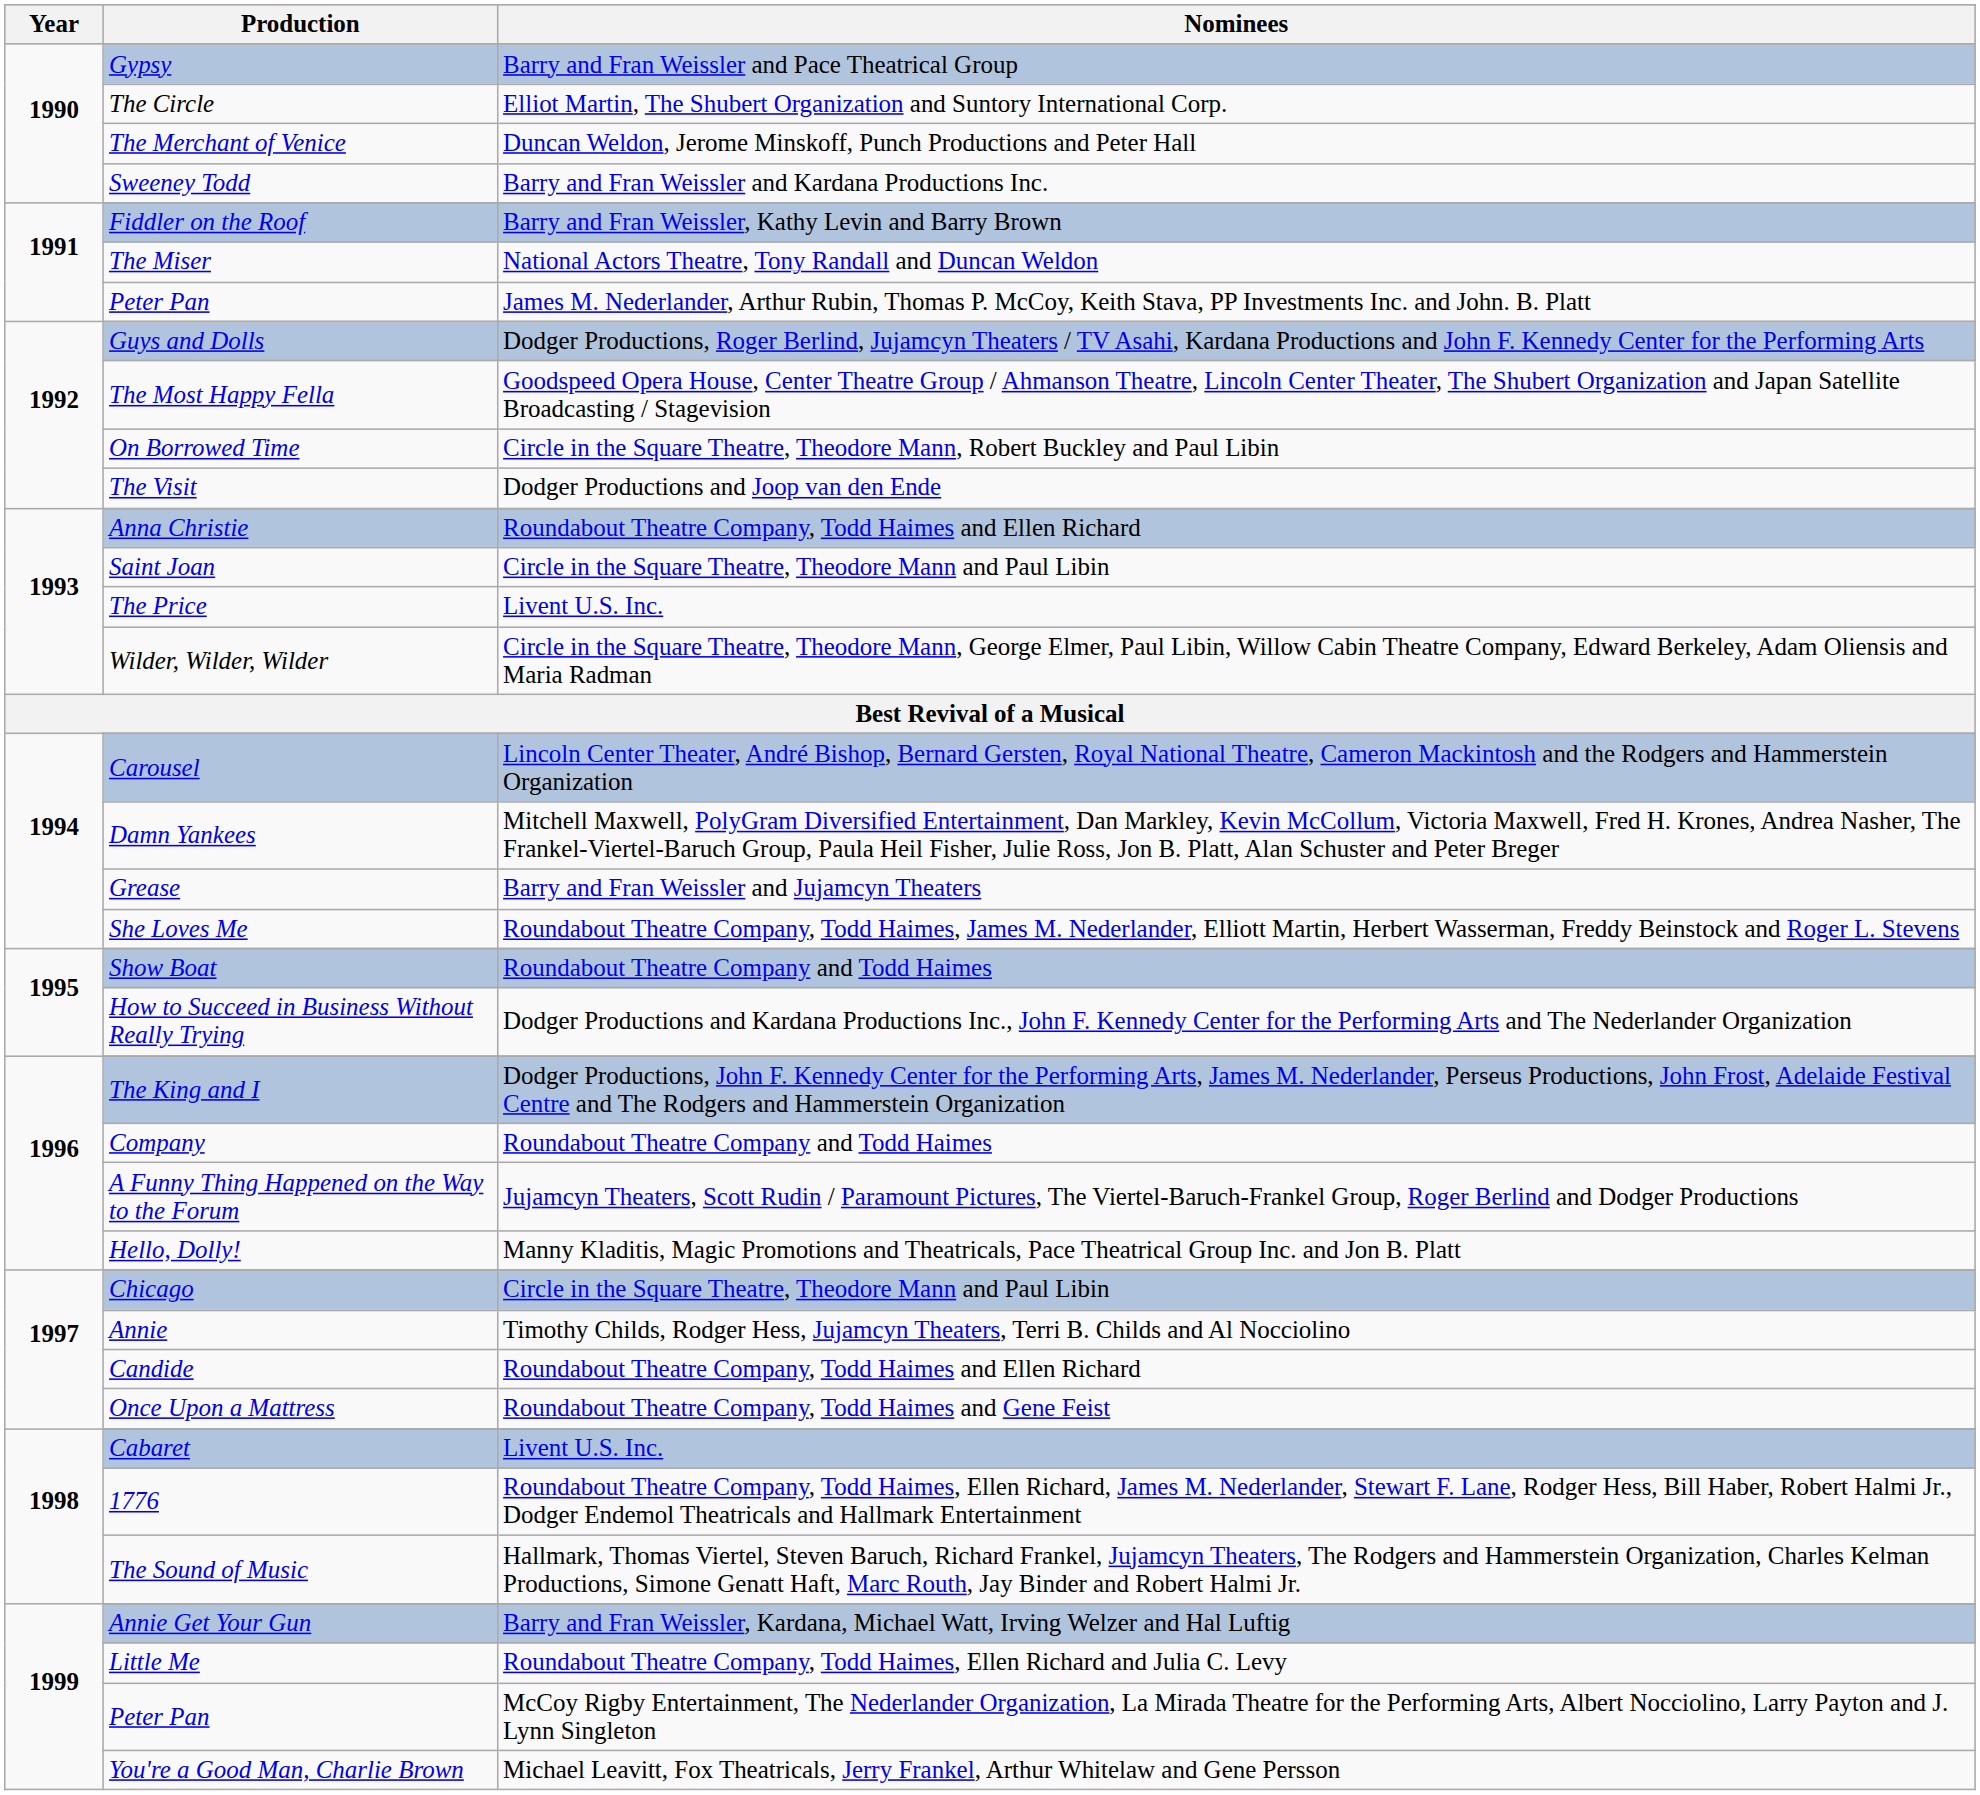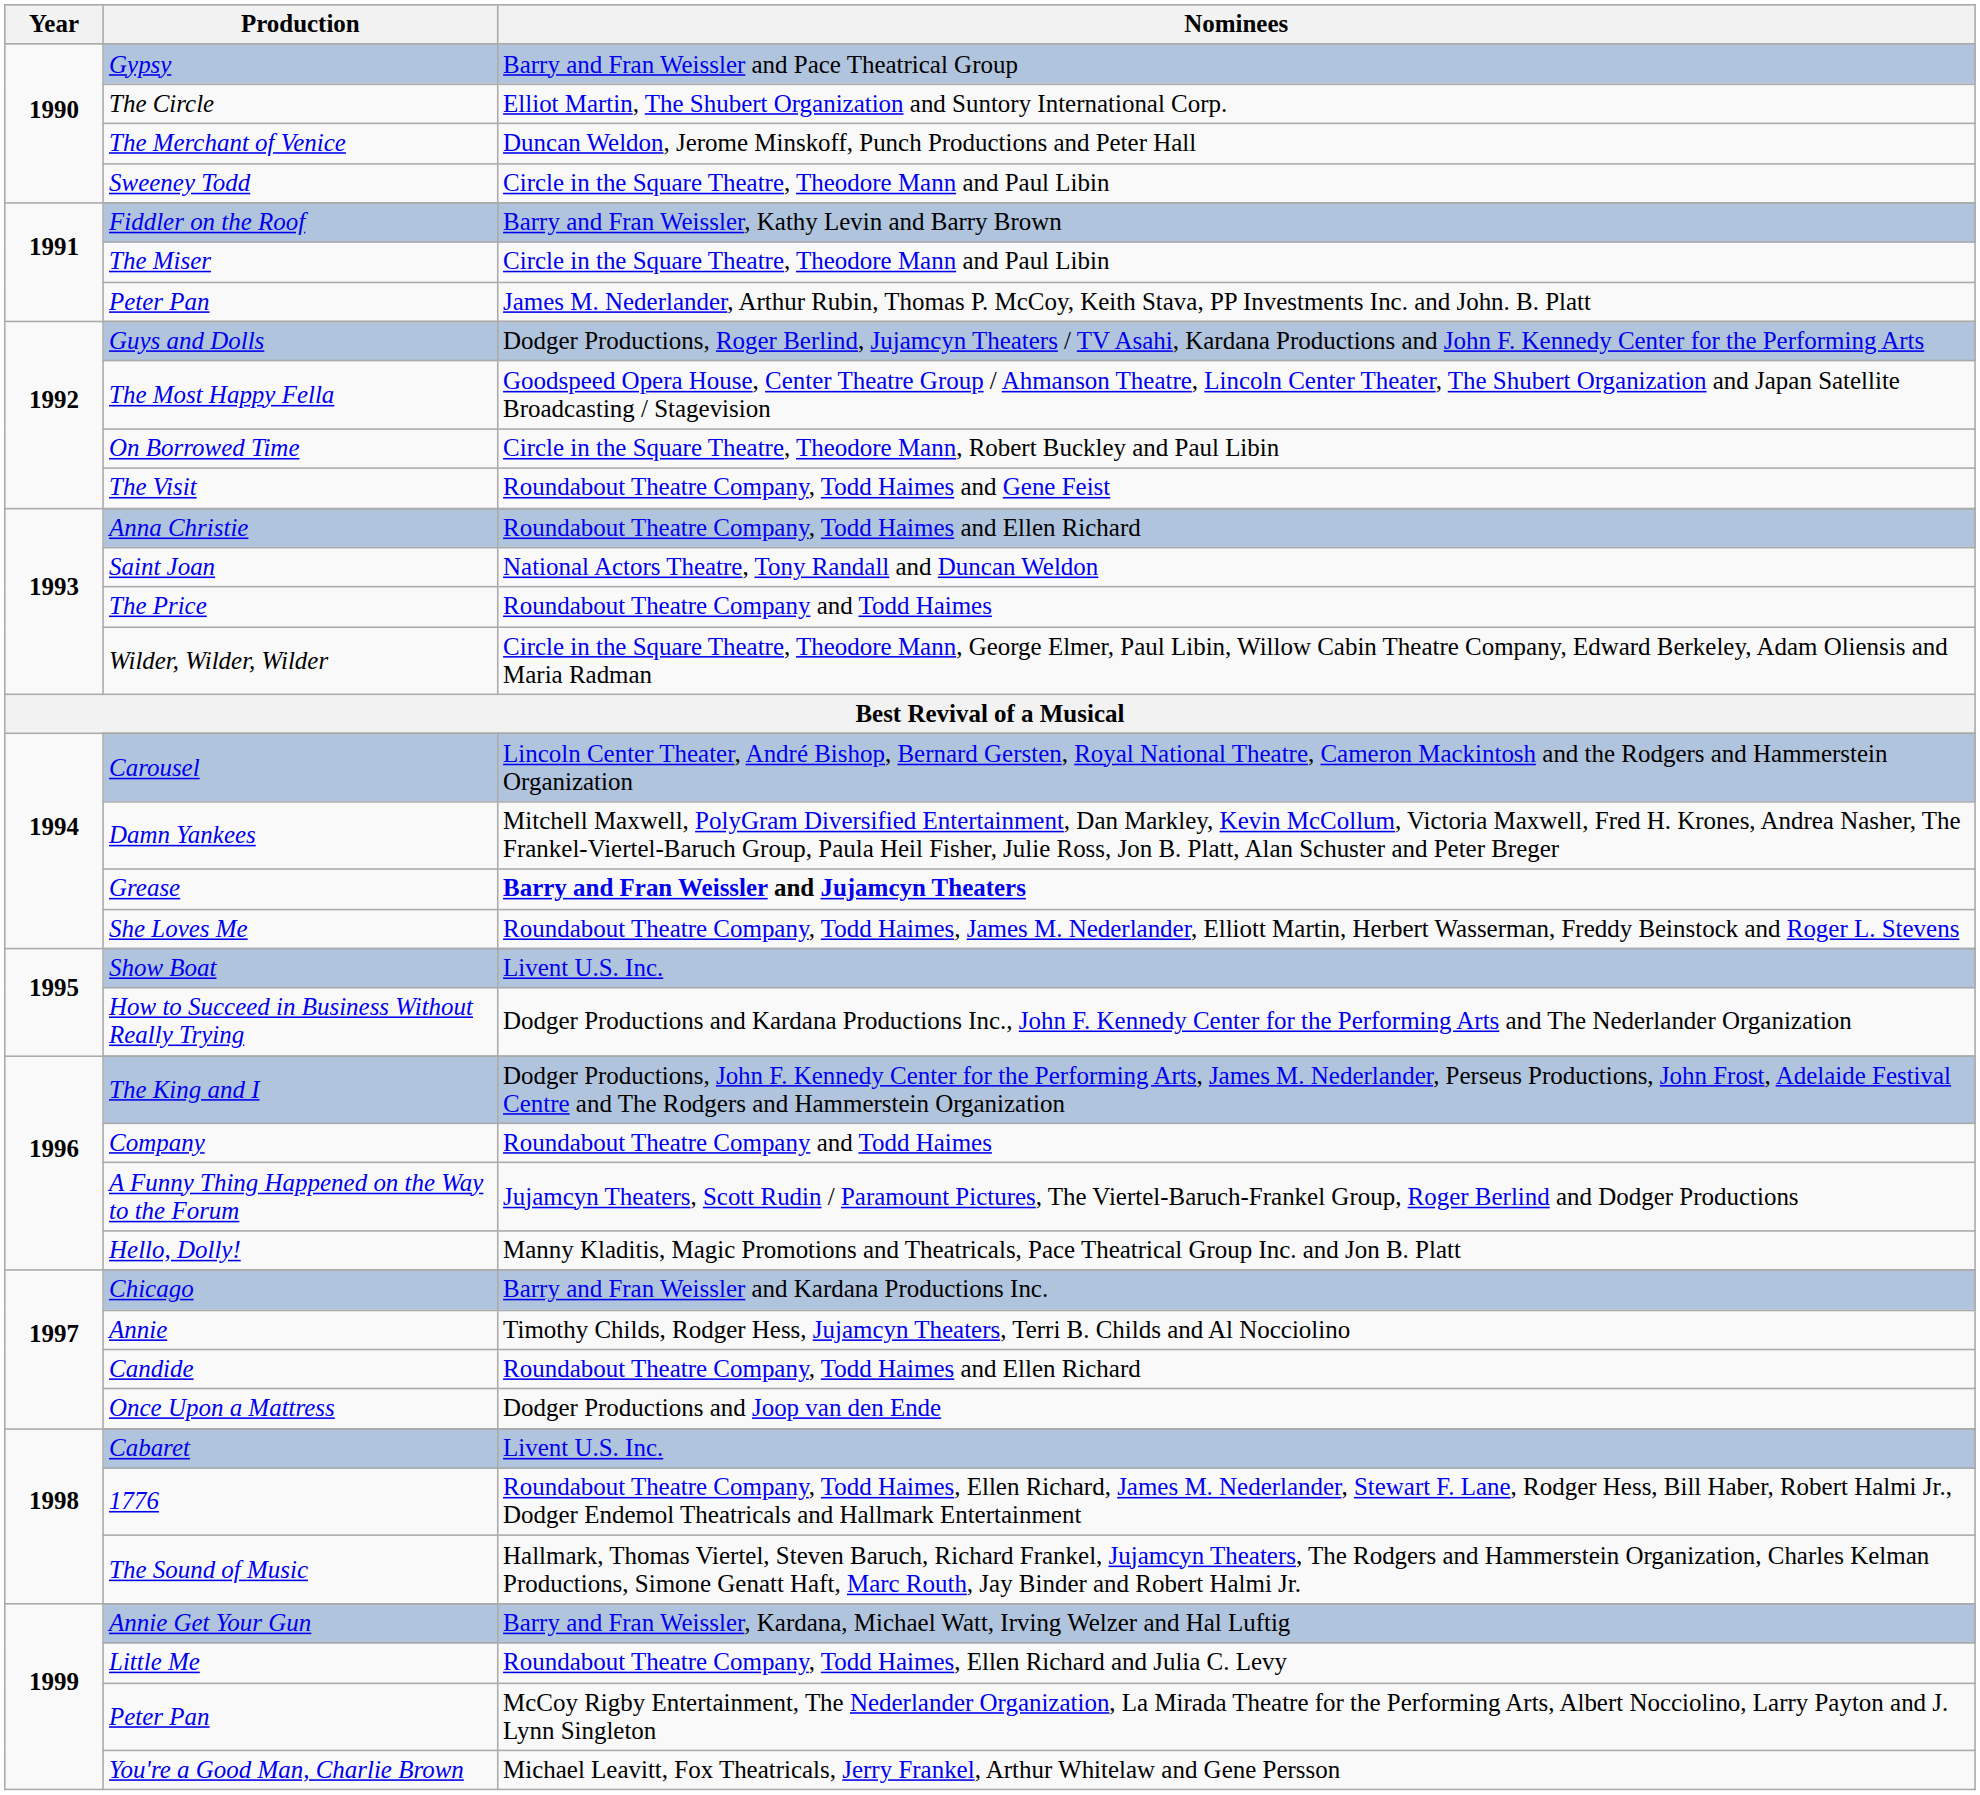(776, 182) Barry and Fran Weissler and Kardana Productions Inc. -> (806, 182) Circle in the Square Theatre, Theodore Mann and Paul Libin
(801, 261) National Actors Theatre, Tony Randall and Duncan Weldon -> (806, 261) Circle in the Square Theatre, Theodore Mann and Paul Libin
(722, 487) Dodger Productions and Joop van den Ende -> (807, 487) Roundabout Theatre Company, Todd Haimes and Gene Feist
(806, 566) Circle in the Square Theatre, Theodore Mann and Paul Libin -> (801, 566) National Actors Theatre, Tony Randall and Duncan Weldon
(583, 606) Livent U.S. Inc. -> (747, 606) Roundabout Theatre Company and Todd Haimes
(742, 888) normal -> (764, 888) bold
(747, 967) Roundabout Theatre Company and Todd Haimes -> (583, 967) Livent U.S. Inc.
(806, 1289) Circle in the Square Theatre, Theodore Mann and Paul Libin -> (776, 1289) Barry and Fran Weissler and Kardana Productions Inc.
(807, 1408) Roundabout Theatre Company, Todd Haimes and Gene Feist -> (722, 1408) Dodger Productions and Joop van den Ende
